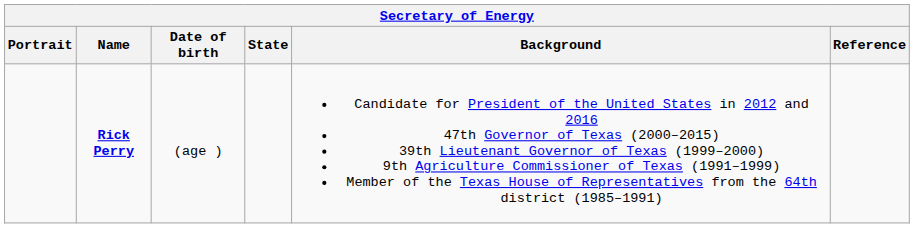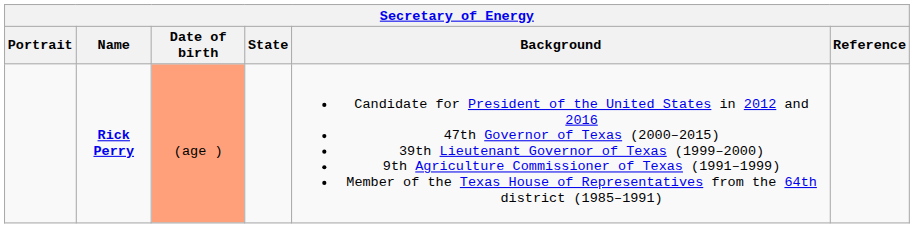(198, 151) no background -> (198, 151) lightsalmon background
